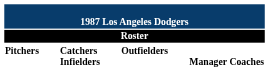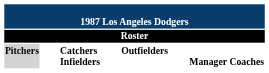(22, 50) no background -> (22, 50) lightgrey background
